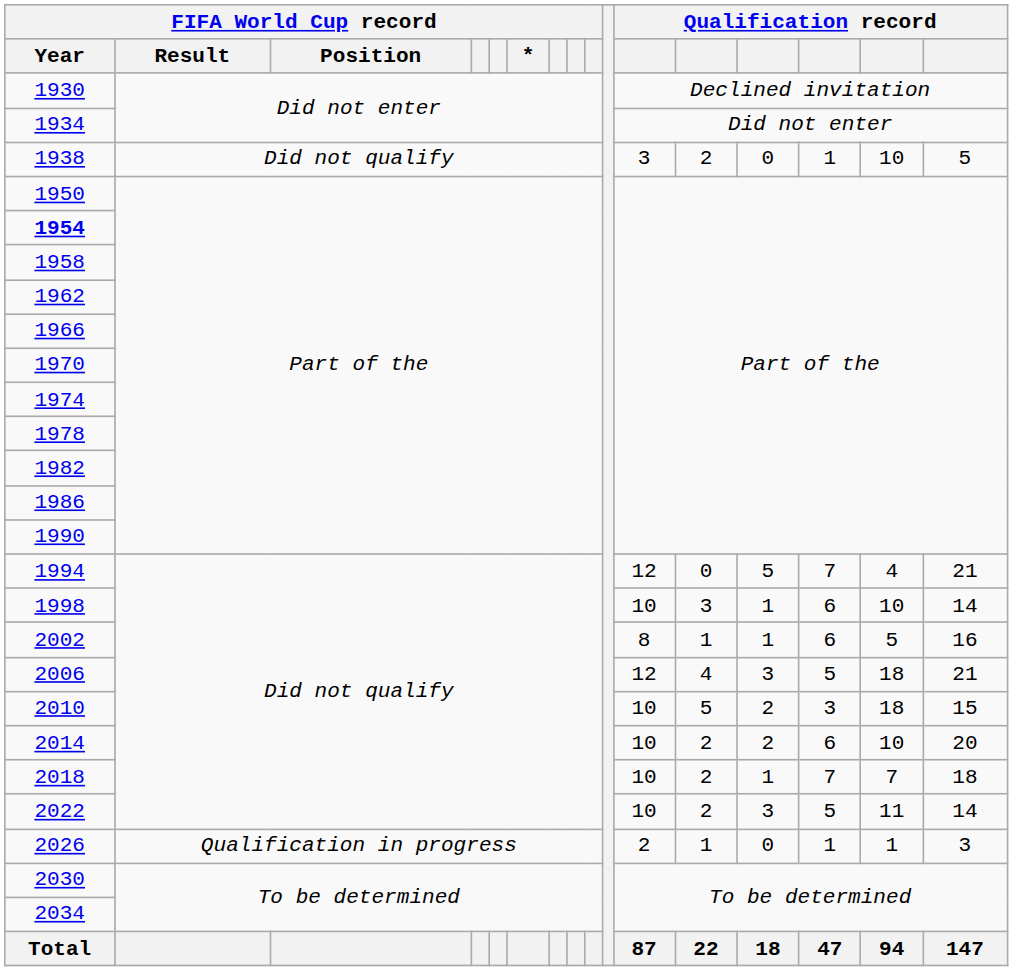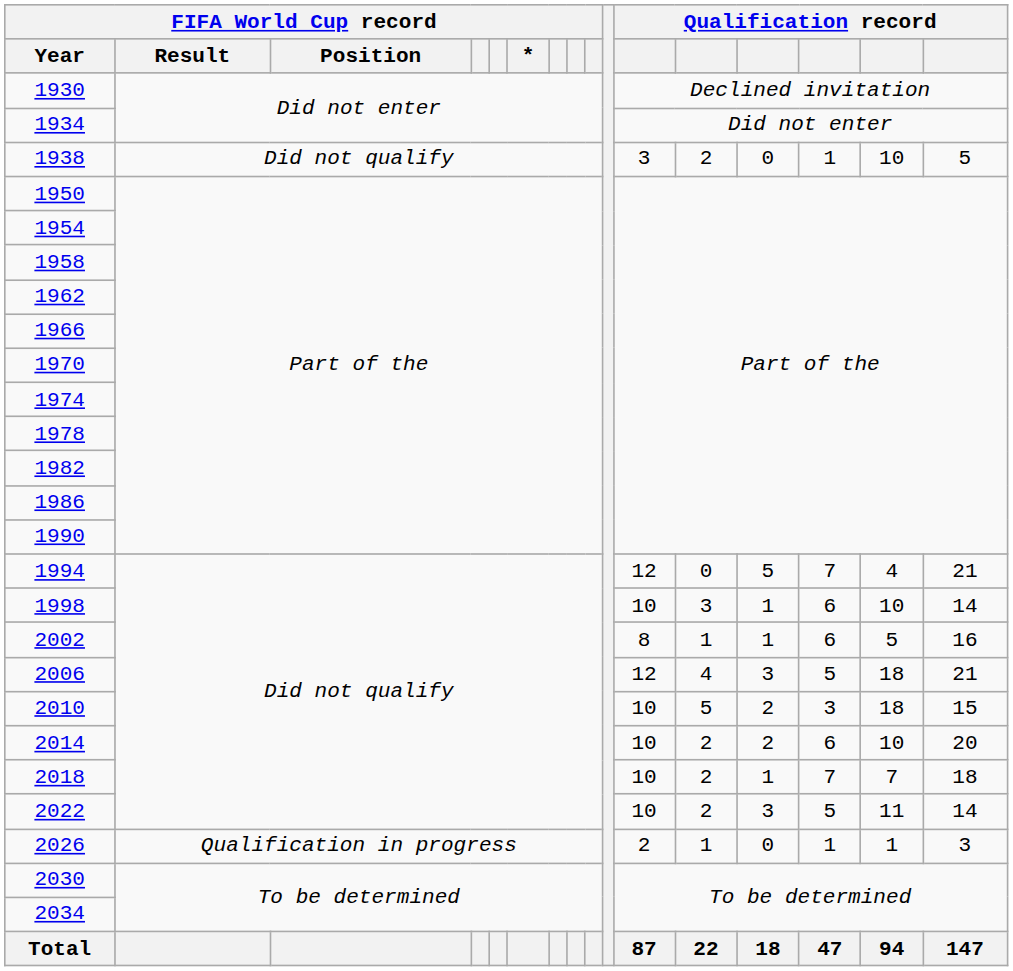(60, 228) bold -> (60, 228) normal
